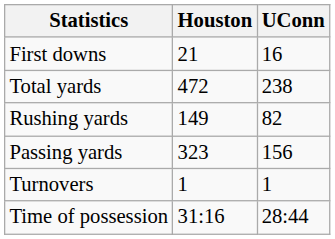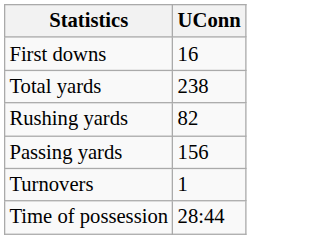- column: (215, 20)
